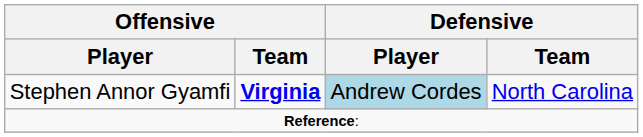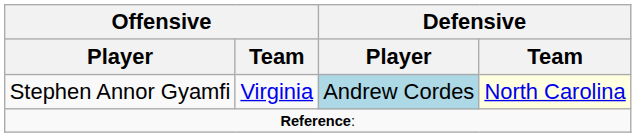(280, 91) bold -> (277, 91) normal
(562, 91) no background -> (555, 91) lightyellow background
